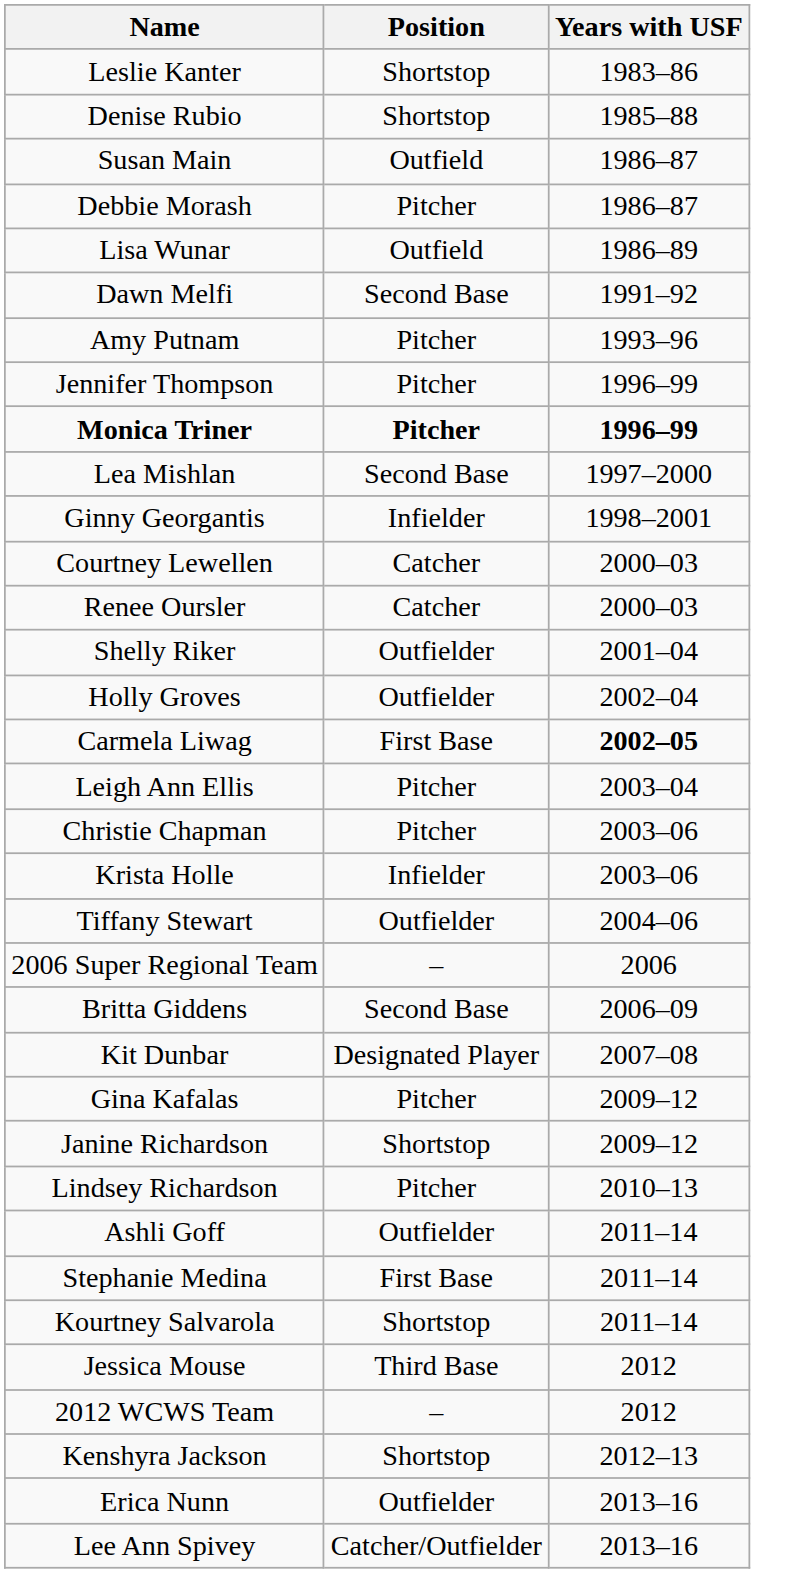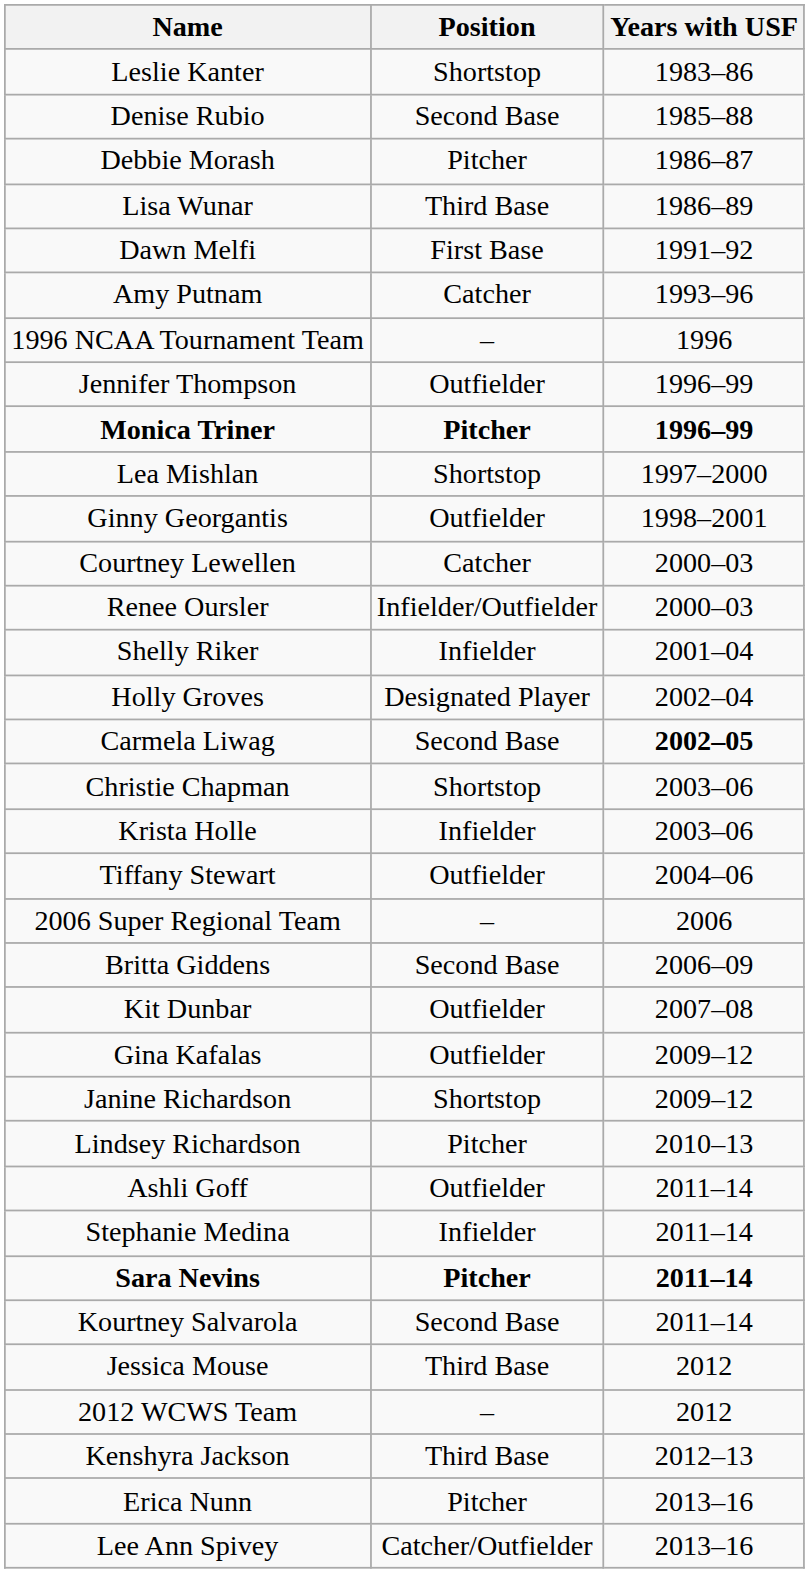(436, 116) Shortstop -> (487, 116) Second Base
- row: (165, 160)
(436, 250) Outfield -> (487, 205) Third Base
(436, 294) Second Base -> (487, 250) First Base
(436, 339) Pitcher -> (487, 294) Catcher
+ row: (188, 339)
(436, 384) Pitcher -> (487, 384) Outfielder
(436, 473) Second Base -> (487, 473) Shortstop
(436, 518) Infielder -> (487, 518) Outfielder
(436, 607) Catcher -> (487, 607) Infielder/Outfielder
(436, 652) Outfielder -> (487, 652) Infielder
(436, 696) Outfielder -> (487, 696) Designated Player
(436, 741) First Base -> (487, 741) Second Base
- row: (165, 786)
(436, 830) Pitcher -> (487, 786) Shortstop
(436, 1054) Designated Player -> (487, 1009) Outfielder
(436, 1098) Pitcher -> (487, 1054) Outfielder
(436, 1277) First Base -> (487, 1232) Infielder
+ row: (188, 1277)
(436, 1321) Shortstop -> (487, 1321) Second Base
(436, 1455) Shortstop -> (487, 1455) Third Base
(436, 1500) Outfielder -> (487, 1500) Pitcher
